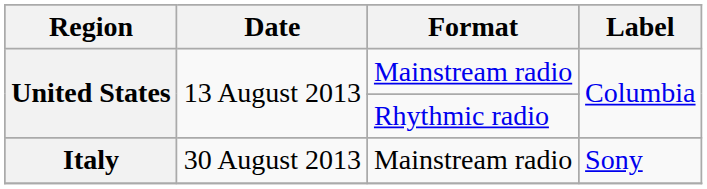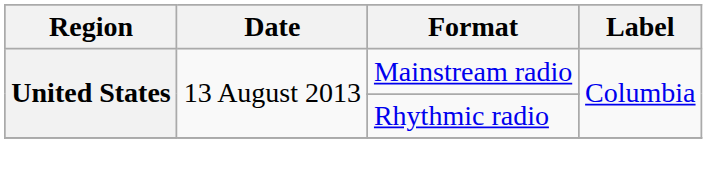- row: (91, 159)
